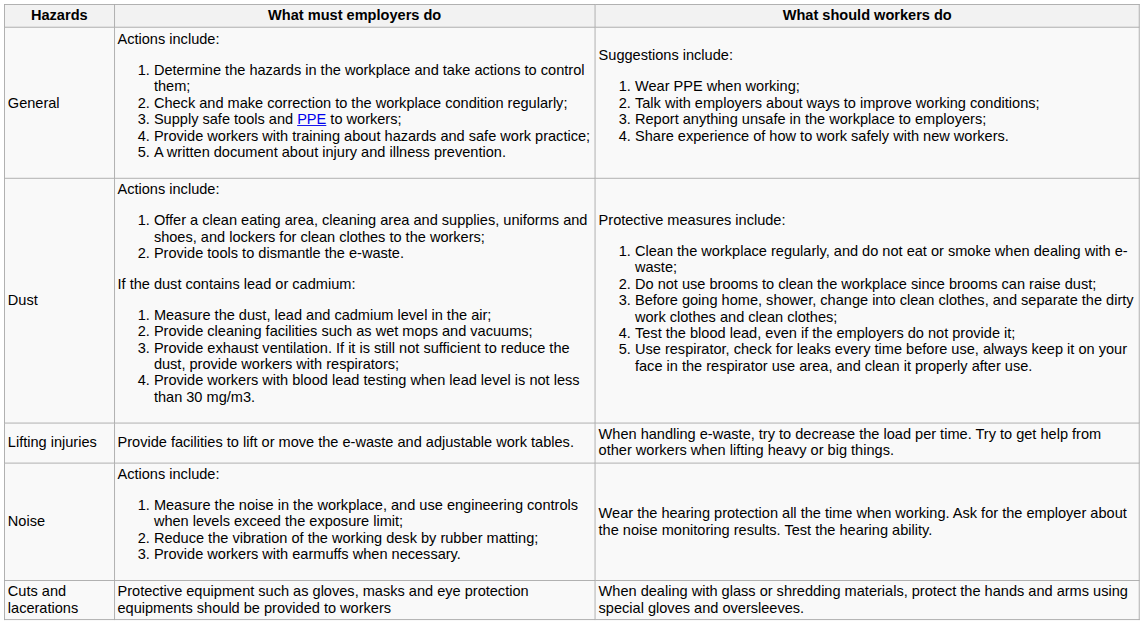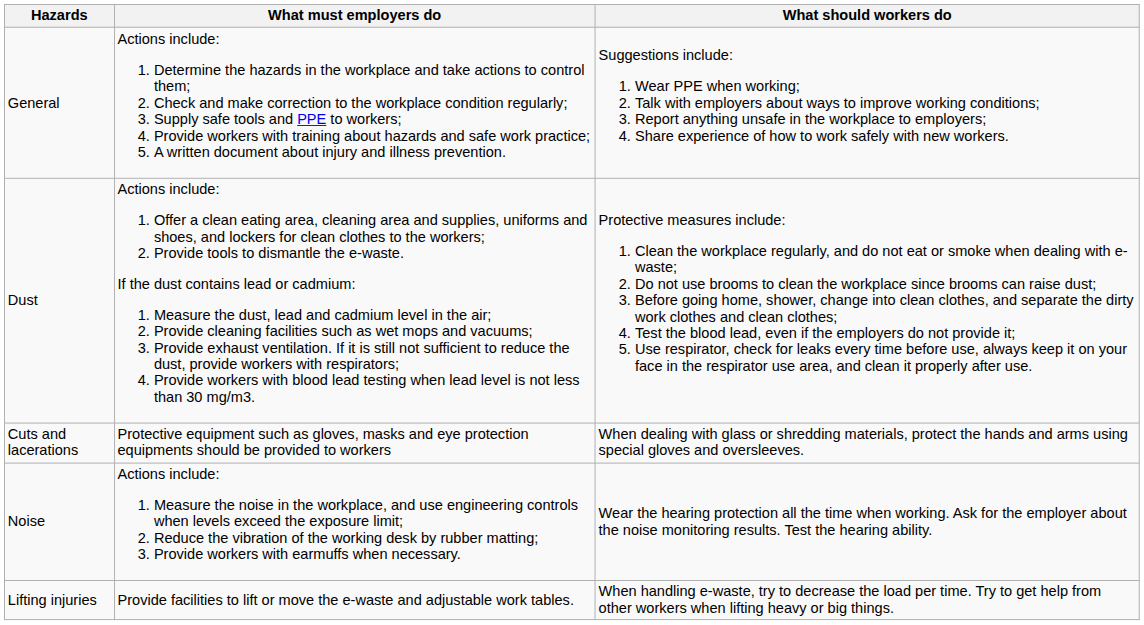rows swapped: (43, 600) <-> (52, 442)
